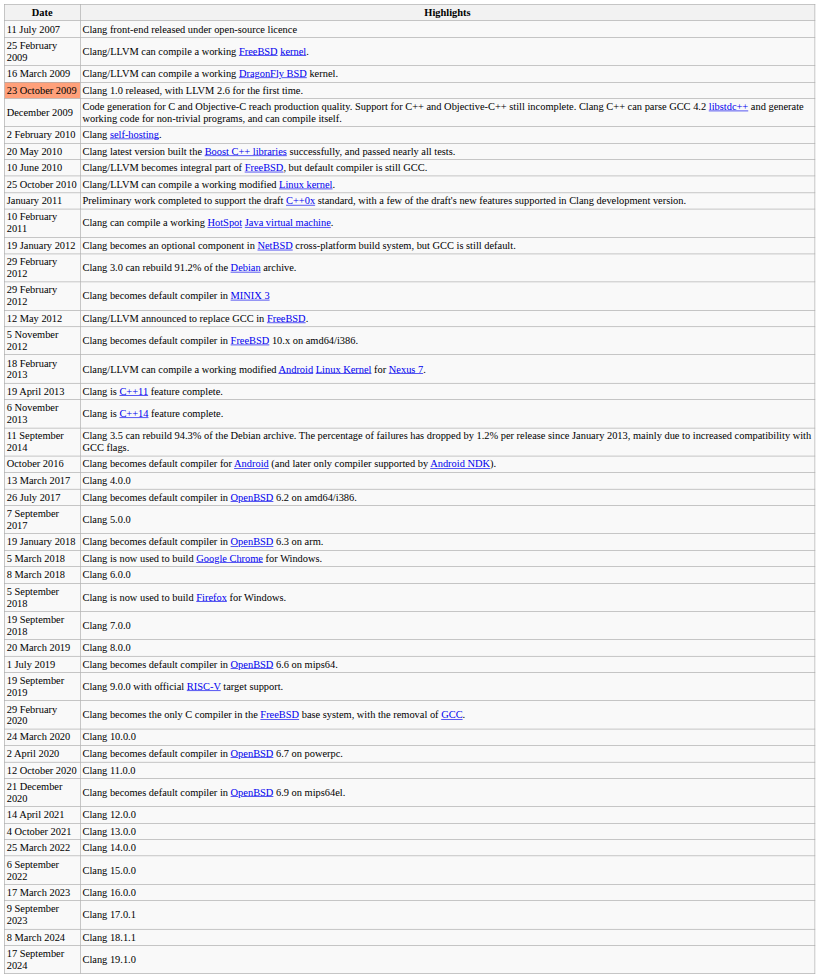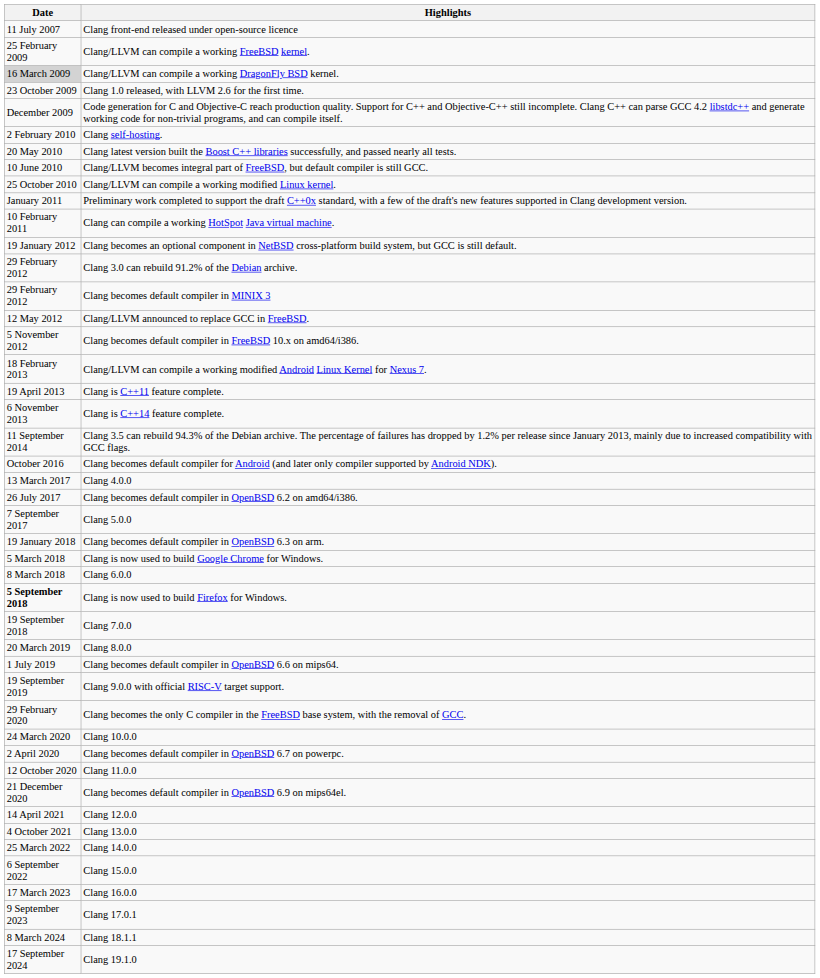(38, 73) no background -> (38, 73) lightgrey background
(42, 90) lightsalmon background -> (42, 90) no background
(33, 597) normal -> (34, 597) bold
